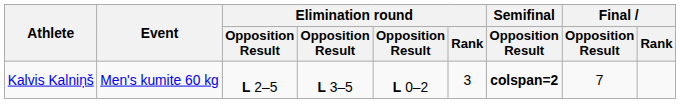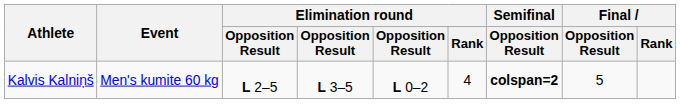(467, 80) 3 -> (467, 80) 4
(600, 80) 7 -> (600, 80) 5
